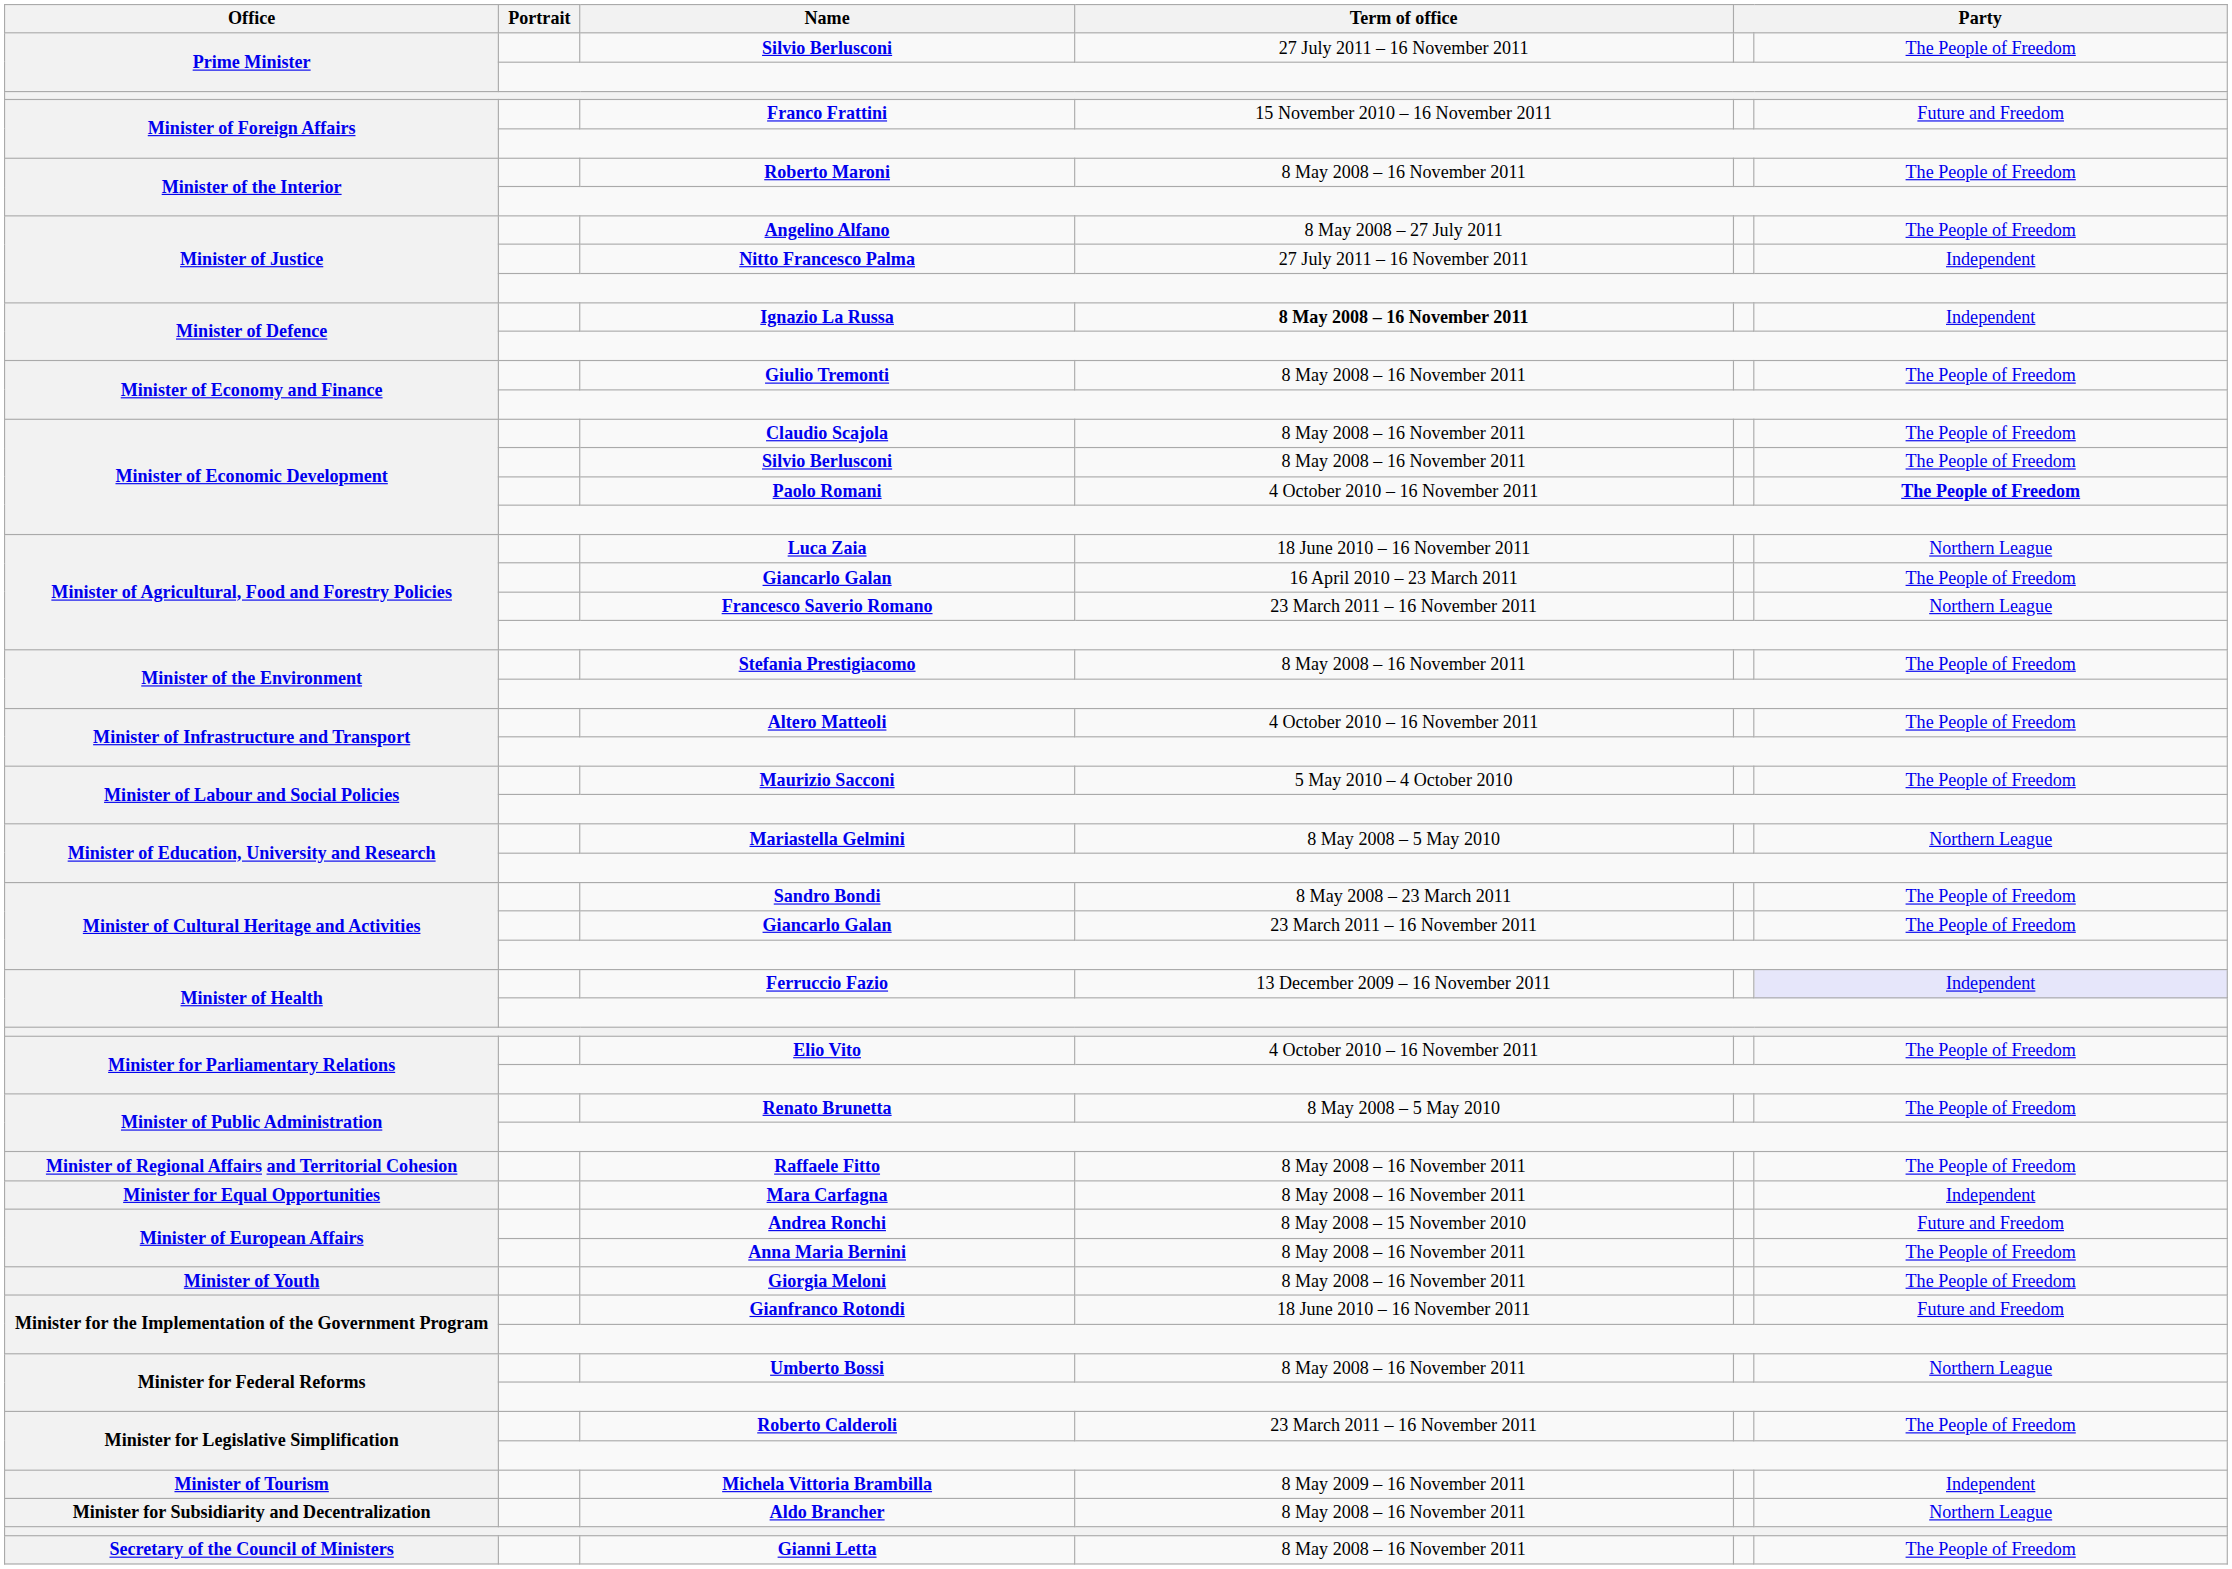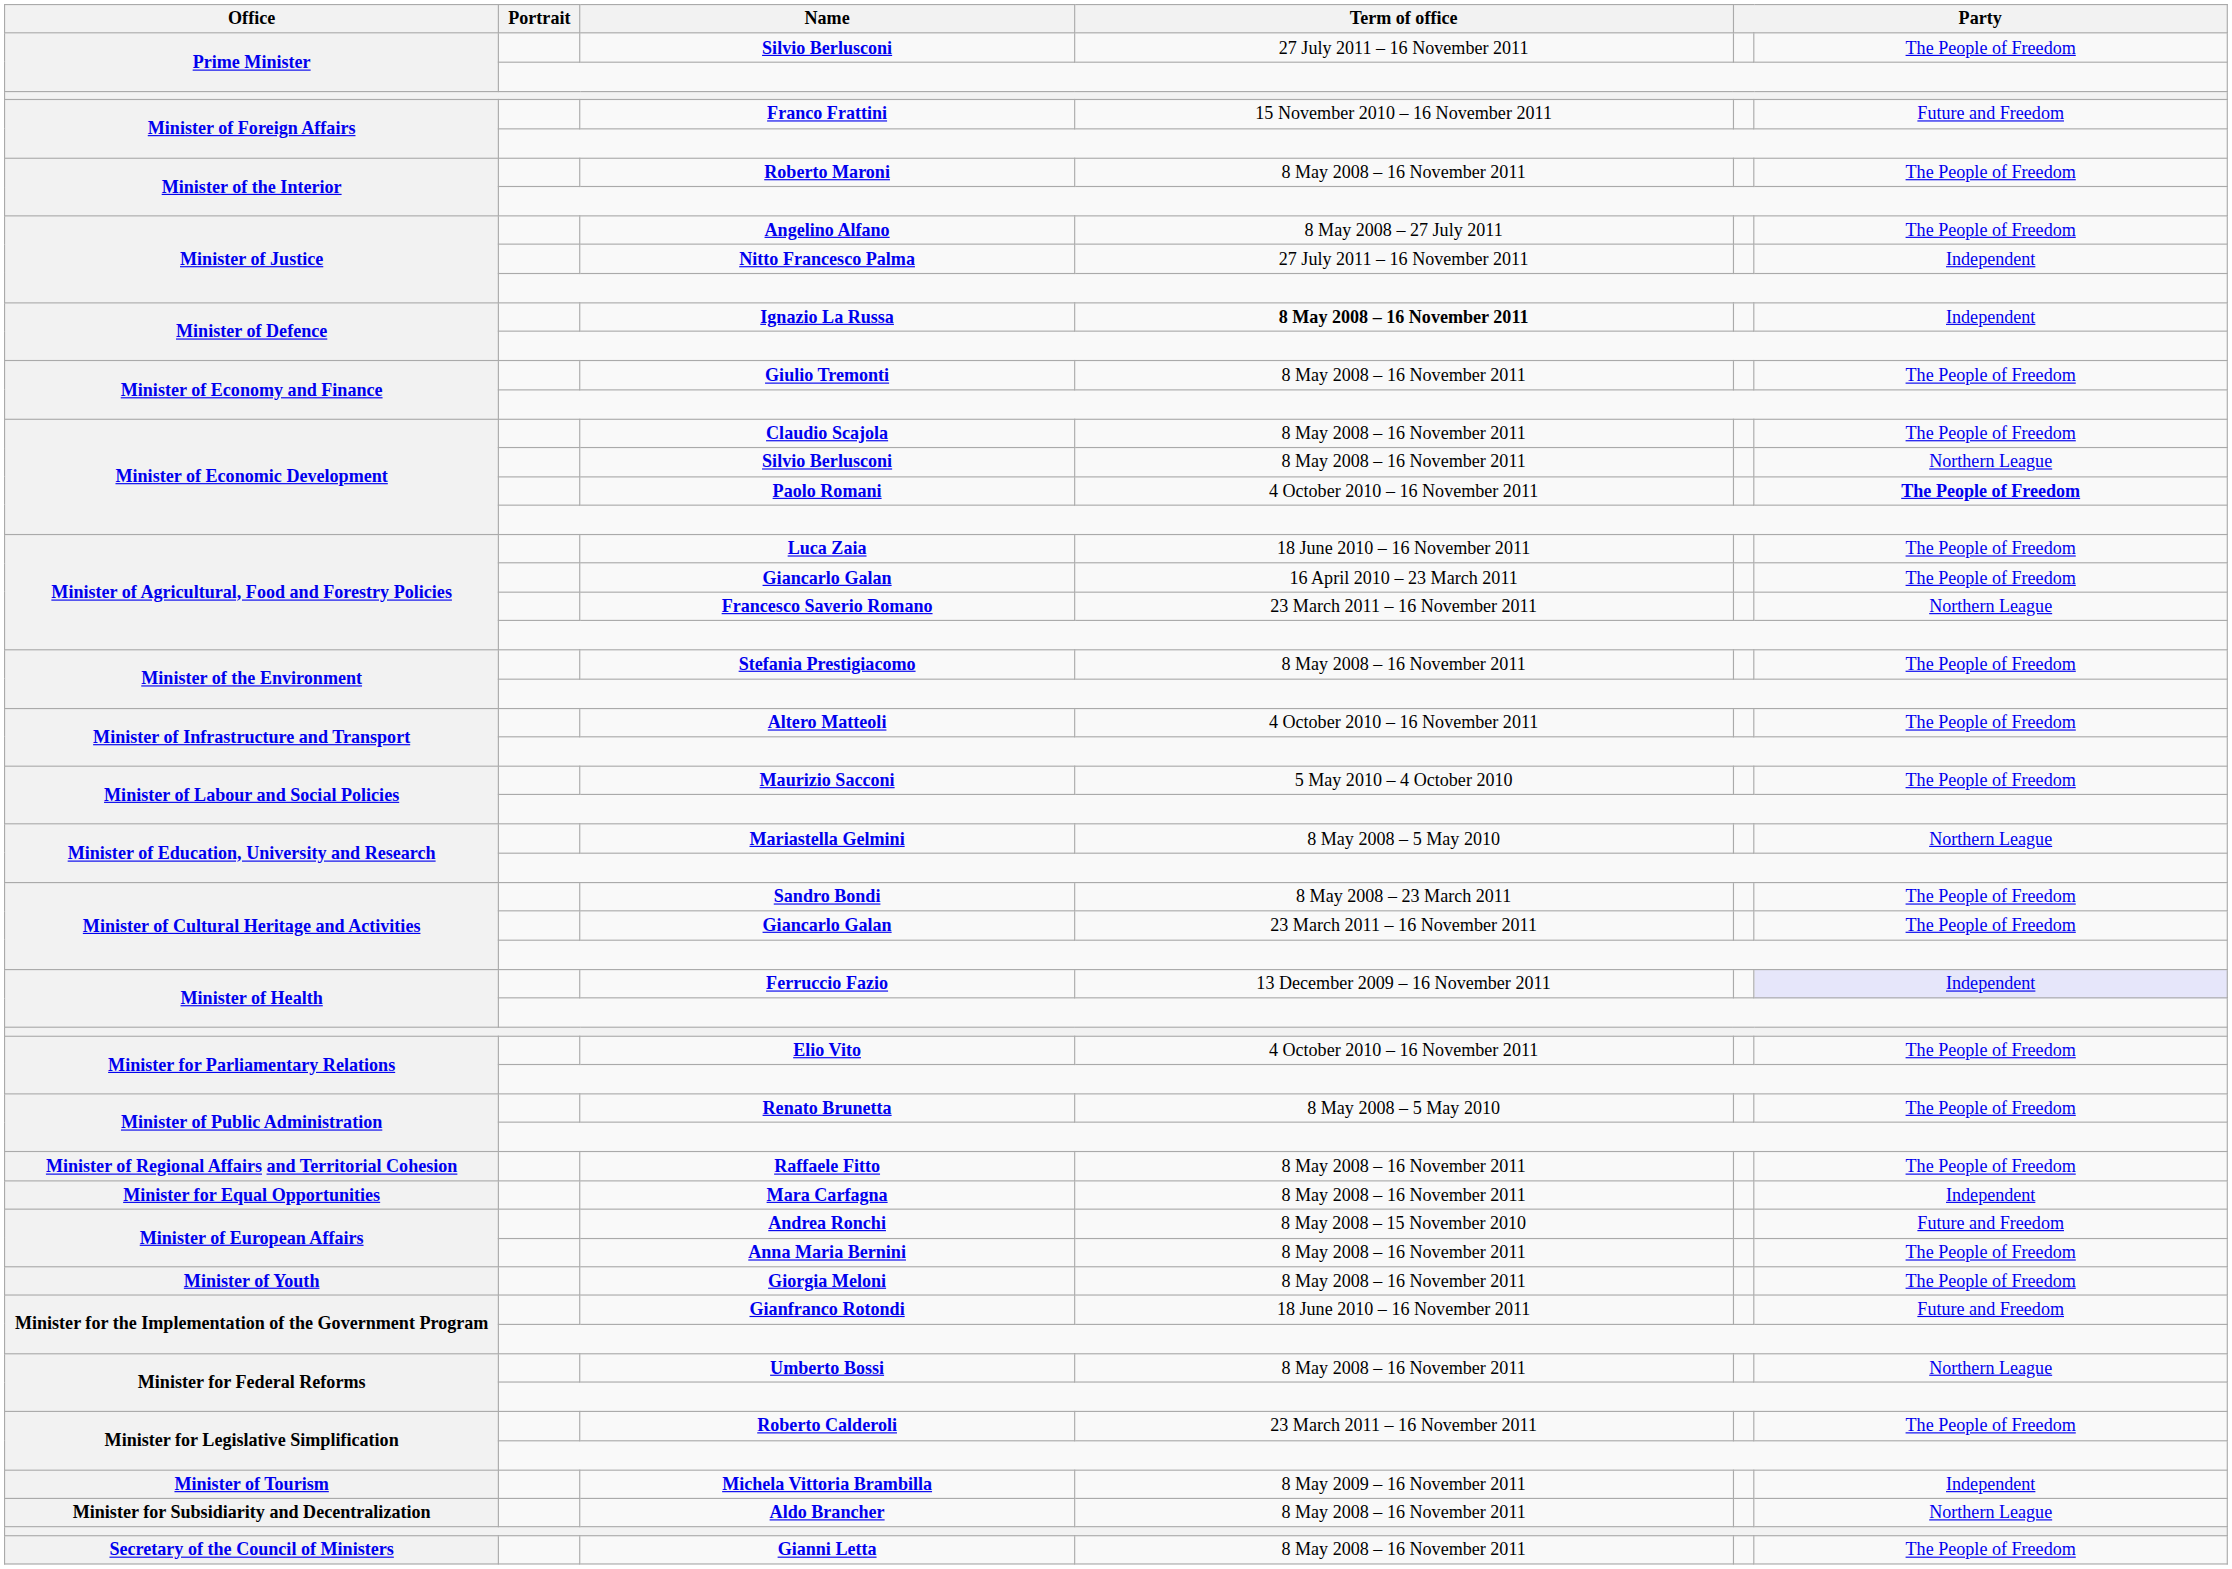(1991, 461) The People of Freedom -> (1991, 461) Northern League
(1991, 548) Northern League -> (1991, 548) The People of Freedom
